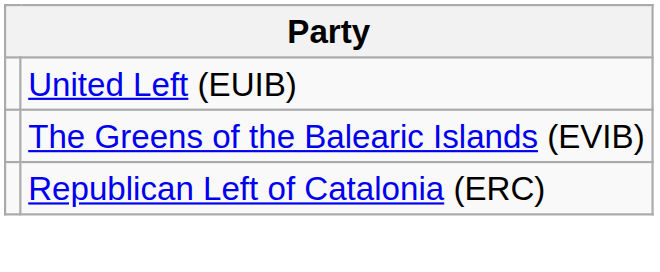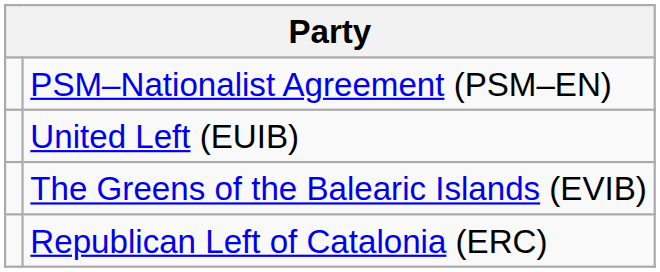+ row: (321, 84)
